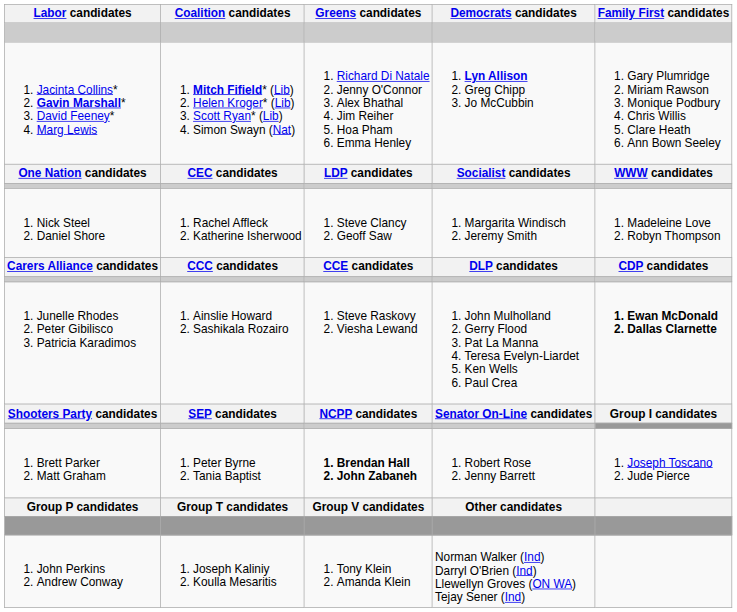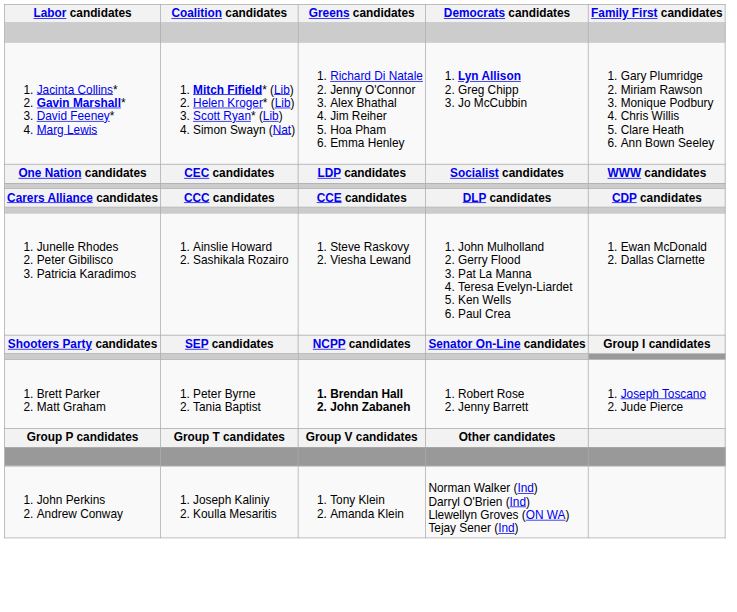- row: (83, 230)
(663, 323) bold -> (657, 254) normal
